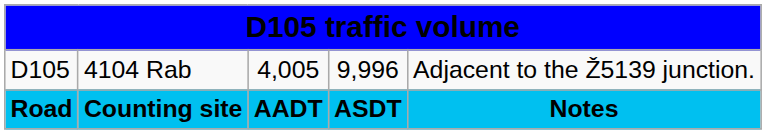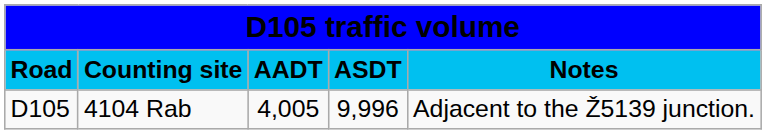rows swapped: (41, 109) <-> (40, 69)
